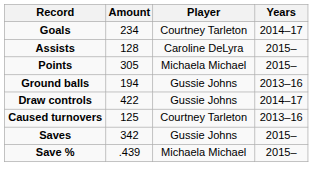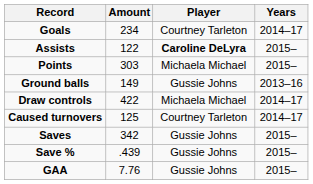(129, 48) 128 -> (129, 48) 122
(204, 48) normal -> (204, 48) bold
(129, 65) 305 -> (129, 65) 303
(129, 83) 194 -> (129, 83) 149
(204, 100) Gussie Johns -> (204, 100) Michaela Michael
(281, 118) 2013–16 -> (281, 118) 2014–17
(204, 153) Michaela Michael -> (204, 153) Gussie Johns
+ row: (55, 170)
